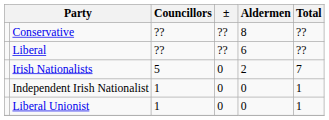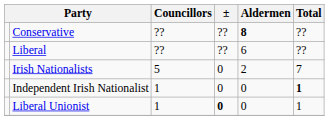(244, 32) normal -> (244, 32) bold
(299, 87) normal -> (299, 87) bold
(220, 106) normal -> (220, 106) bold
